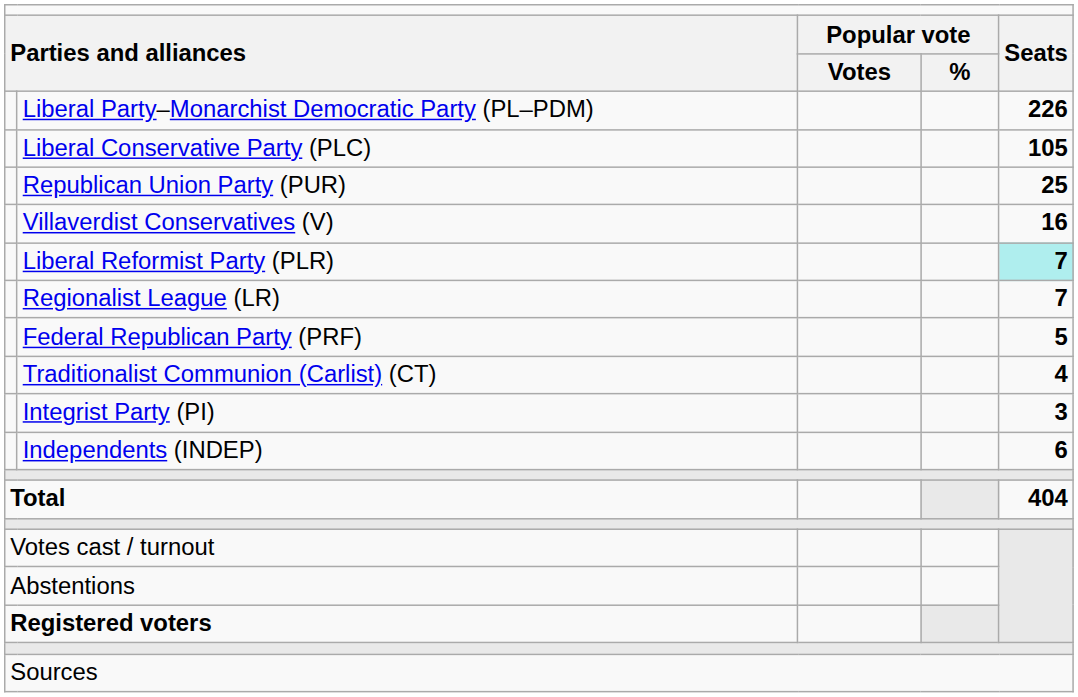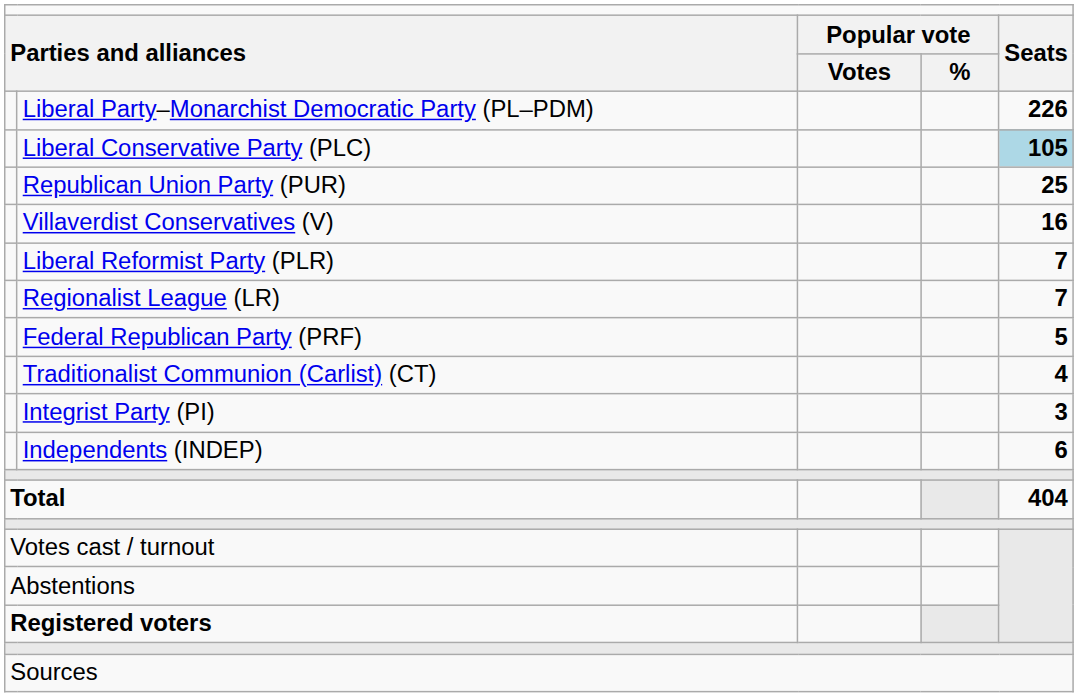(1048, 147) no background -> (1048, 147) lightblue background
(1061, 261) paleturquoise background -> (1061, 261) no background
